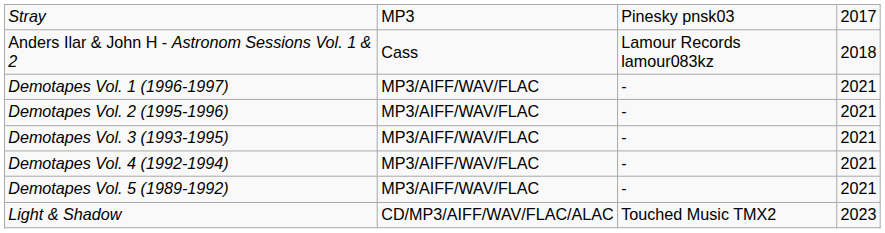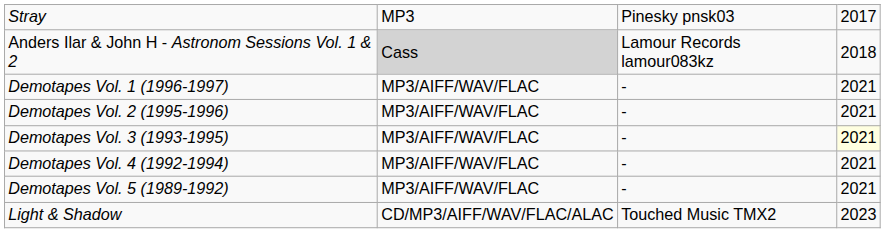(400, 52) no background -> (400, 52) lightgrey background
(858, 138) no background -> (858, 138) lightyellow background
